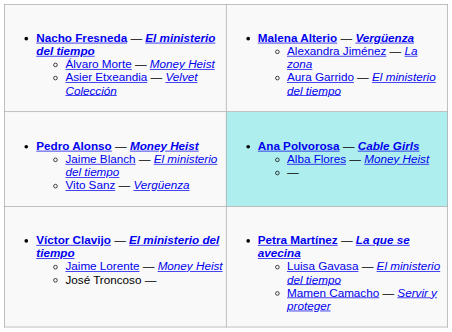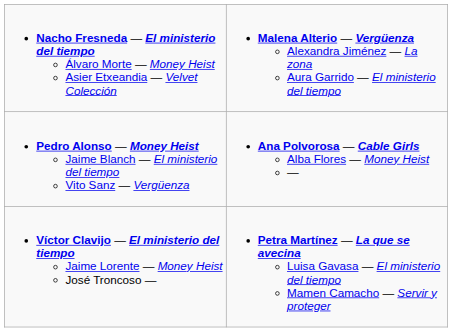(337, 159) paleturquoise background -> (337, 159) no background
